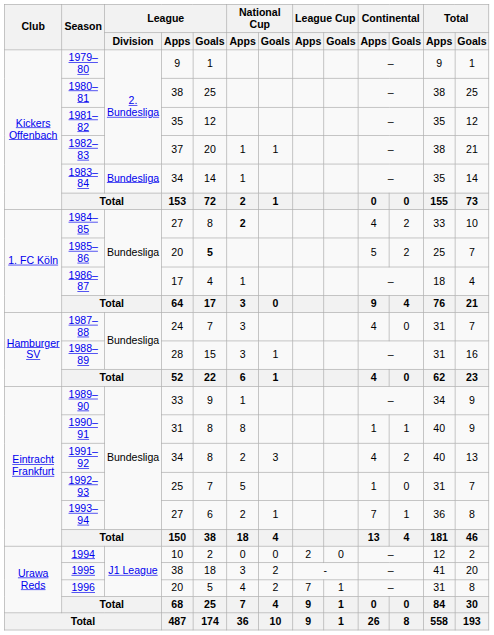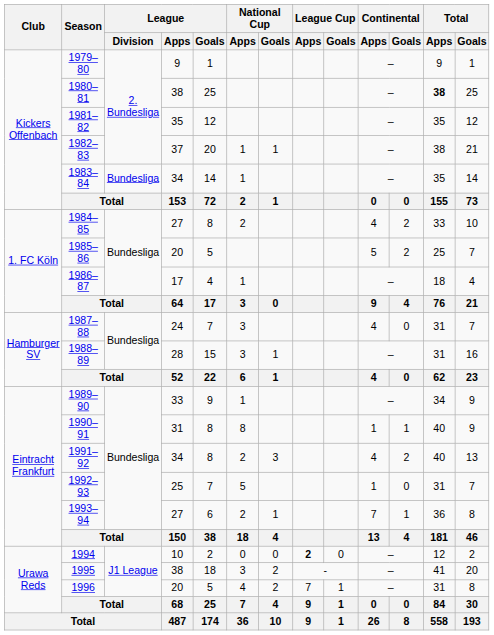(439, 92) normal -> (439, 92) bold
(243, 224) bold -> (243, 224) normal
(210, 252) bold -> (210, 252) normal
(308, 554) normal -> (308, 554) bold
